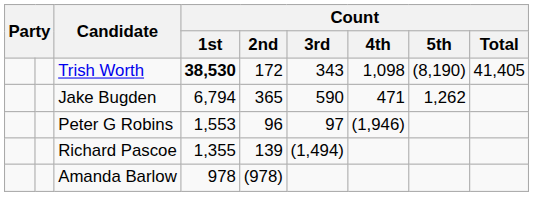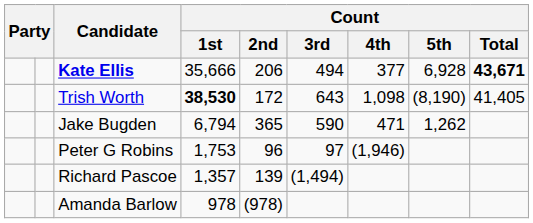+ row: (96, 71)
(330, 71) 343 -> (330, 97) 643
(215, 124) 1,553 -> (215, 151) 1,753
(215, 151) 1,355 -> (215, 177) 1,357
